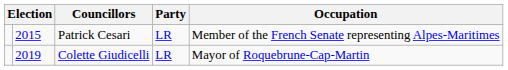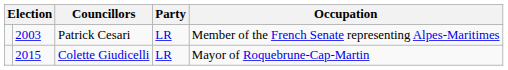(28, 34) 2015 -> (28, 34) 2003
(28, 55) 2019 -> (28, 55) 2015
